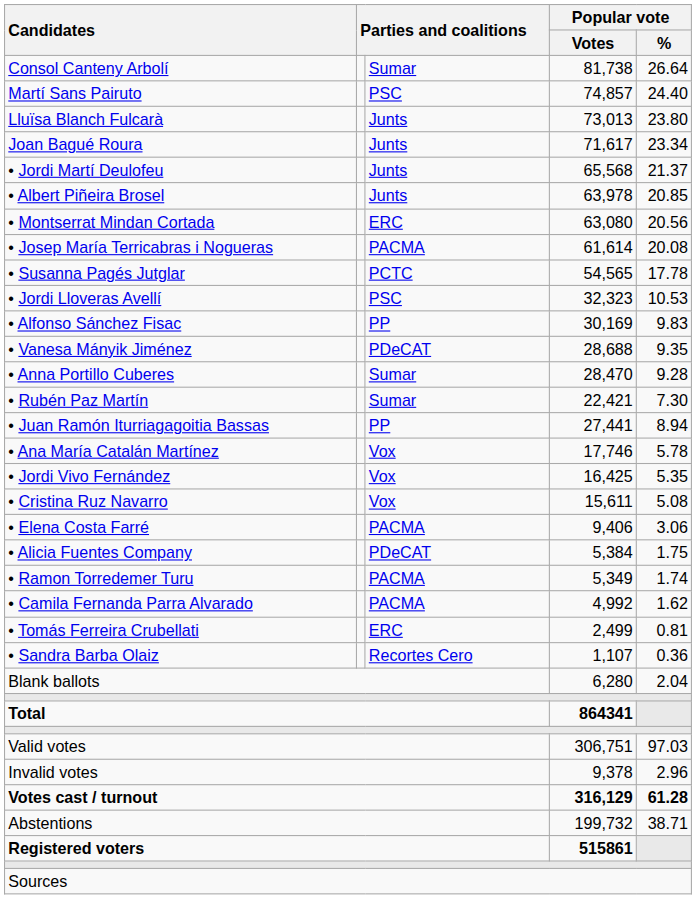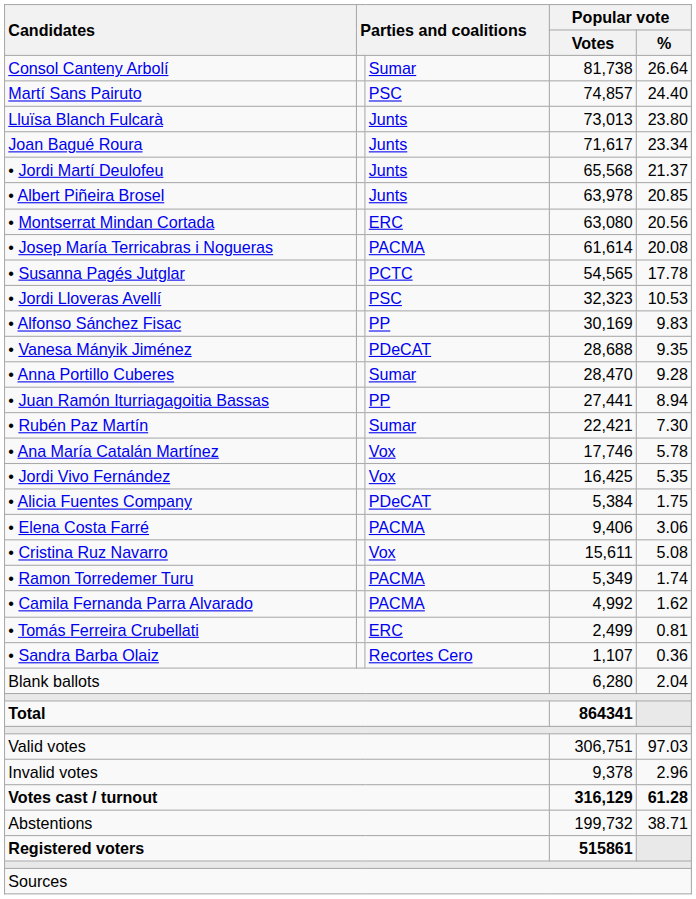rows swapped: (139, 426) <-> (78, 400)
rows swapped: (88, 502) <-> (100, 553)
